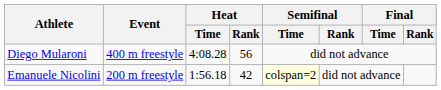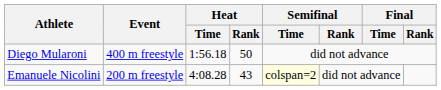(208, 54) 4:08.28 -> (208, 54) 1:56.18
(246, 54) 56 -> (246, 54) 50
(208, 75) 1:56.18 -> (208, 75) 4:08.28
(246, 75) 42 -> (246, 75) 43
